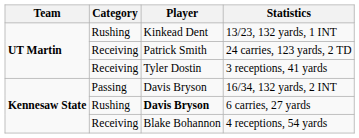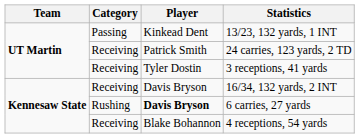(111, 32) Rushing -> (109, 32) Passing
(109, 87) Passing -> (115, 87) Receiving
